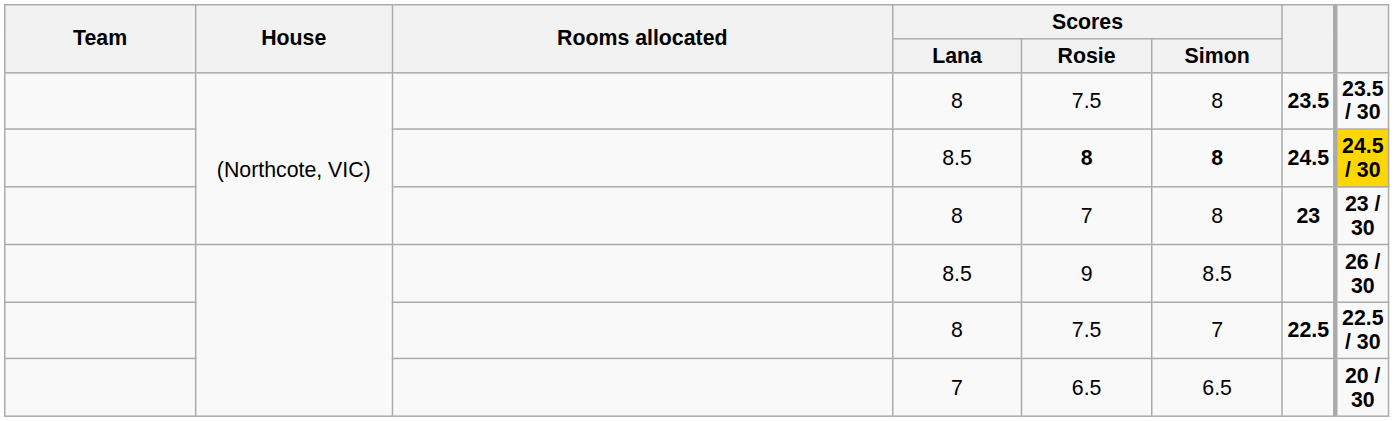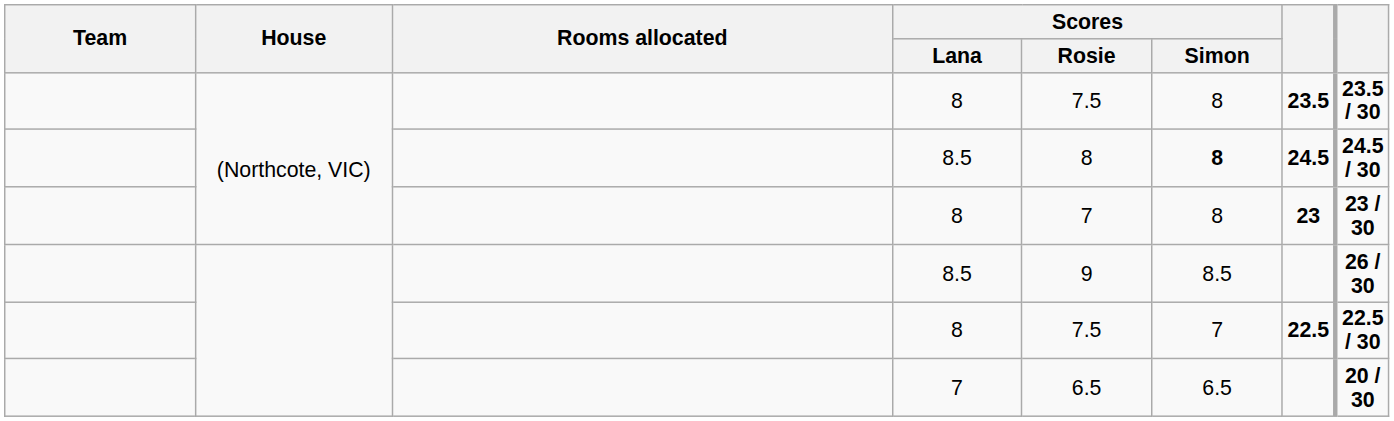(1087, 158) bold -> (1087, 158) normal
(1363, 158) gold background -> (1363, 158) no background
